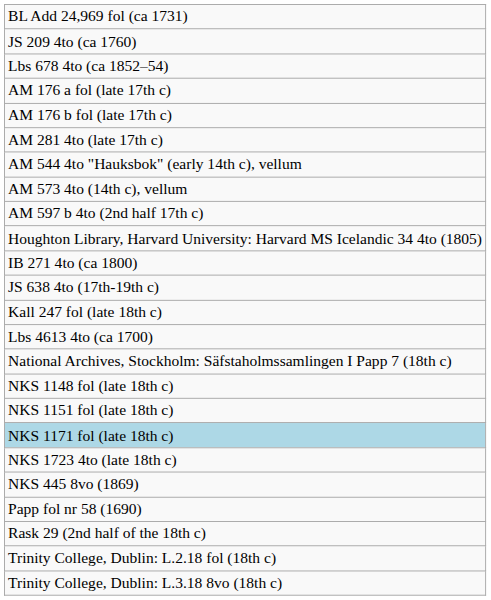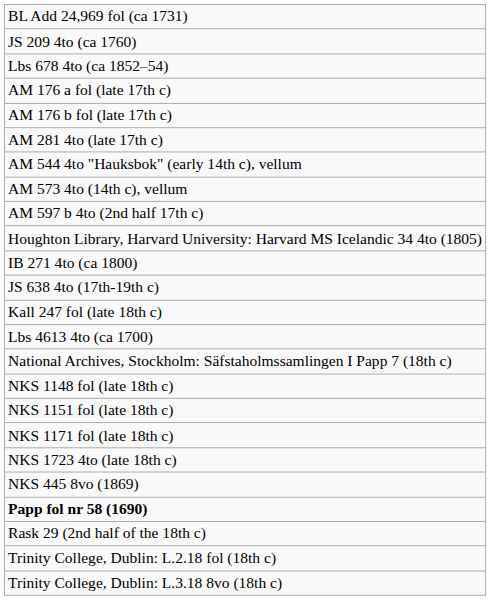(91, 435) lightblue background -> (91, 435) no background
(75, 509) normal -> (78, 509) bold
